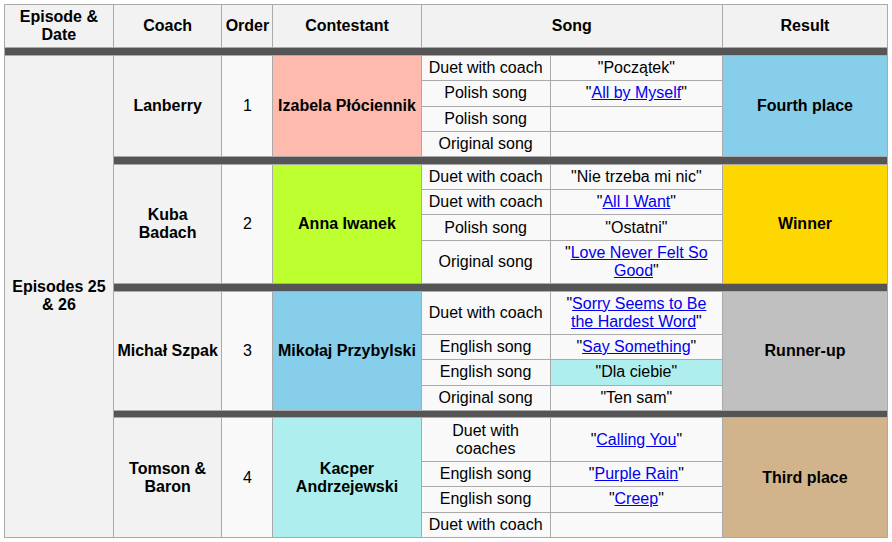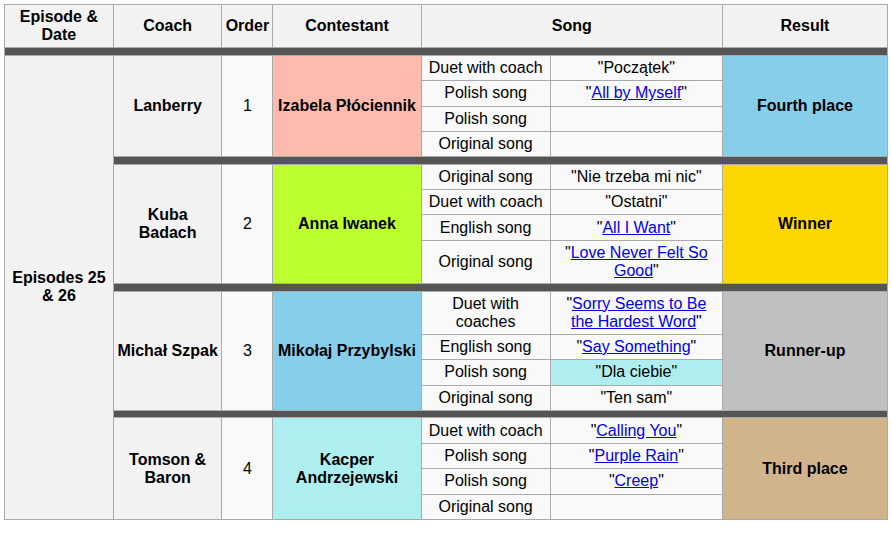(486, 176) Duet with coach -> (486, 176) Original song
(636, 202) "All I Want" -> (636, 202) "Ostatni"
(486, 227) Polish song -> (486, 227) English song
(636, 227) "Ostatni" -> (636, 227) "All I Want"
(486, 312) Duet with coach -> (486, 312) Duet with coaches
(486, 372) English song -> (486, 372) Polish song
(486, 439) Duet with coaches -> (486, 430) Duet with coach
(486, 473) English song -> (486, 455) Polish song
(486, 499) English song -> (486, 481) Polish song
(486, 524) Duet with coach -> (486, 506) Original song
